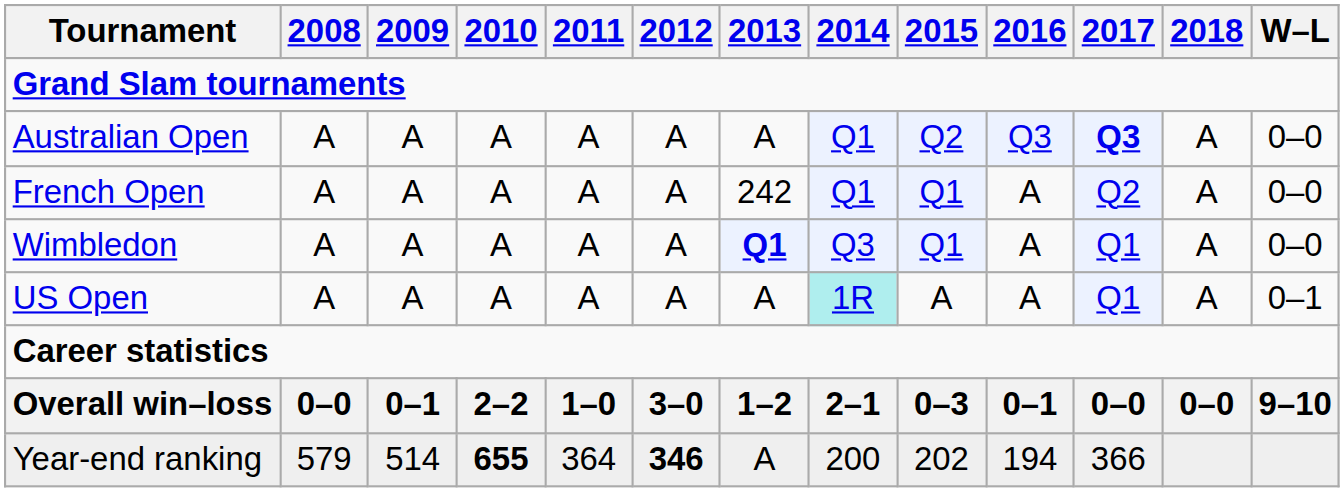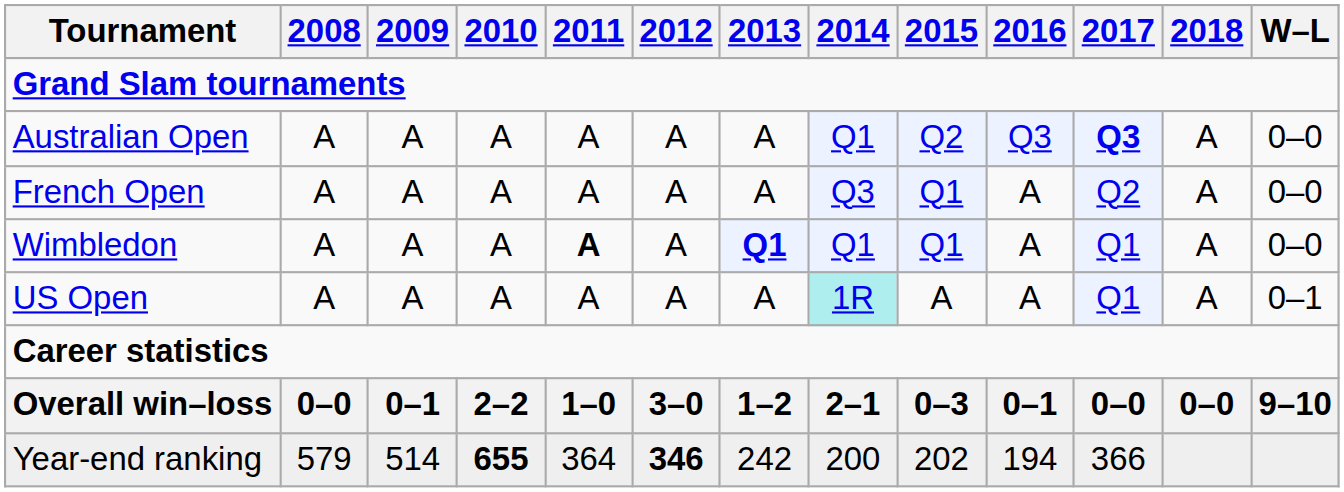(765, 190) 242 -> (765, 190) A
(853, 190) Q1 -> (853, 190) Q3
(589, 244) normal -> (589, 244) bold
(853, 244) Q3 -> (853, 244) Q1
(765, 457) A -> (765, 457) 242
